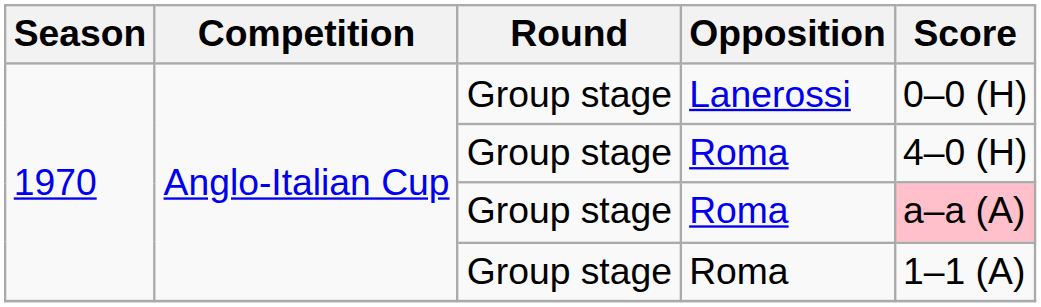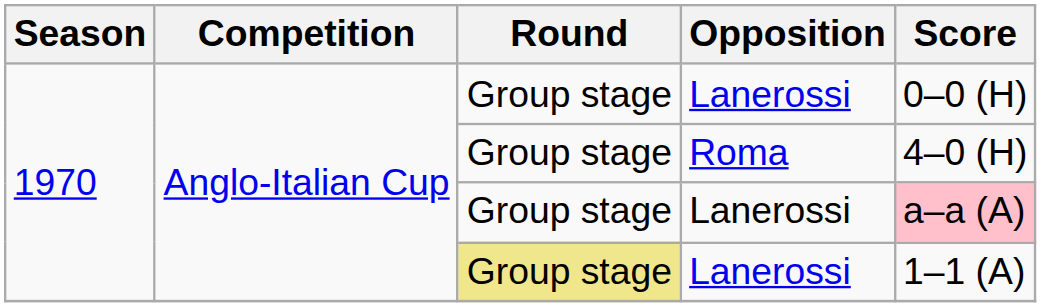(739, 211) Roma -> (770, 211) Lanerossi
(569, 270) no background -> (569, 270) khaki background
(739, 270) Roma -> (770, 270) Lanerossi
